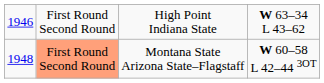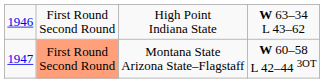(20, 58) 1948 -> (20, 58) 1947
